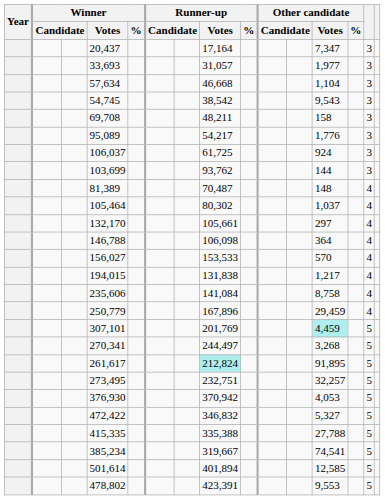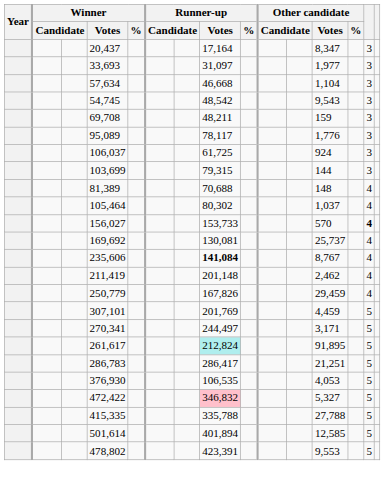(327, 48) 7,347 -> (327, 48) 8,347
(217, 65) 31,057 -> (217, 65) 31,097
(217, 100) 38,542 -> (217, 100) 48,542
(323, 118) 158 -> (323, 118) 159
(217, 135) 54,217 -> (217, 135) 78,117
(217, 170) 93,762 -> (217, 170) 79,315
(217, 188) 70,487 -> (217, 188) 70,688
- row: (108, 223)
- row: (108, 240)
(220, 258) 153,533 -> (220, 223) 153,733
(369, 258) normal -> (369, 223) bold
- row: (108, 275)
+ row: (108, 240)
(220, 293) normal -> (220, 258) bold
(327, 293) 8,758 -> (327, 258) 8,767
+ row: (107, 275)
(220, 310) 167,896 -> (220, 293) 167,826
(327, 328) paleturquoise background -> (327, 310) no background
(327, 345) 3,268 -> (327, 328) 3,171
- row: (108, 380)
+ row: (108, 363)
(220, 398) 370,942 -> (220, 380) 106,535
(220, 415) no background -> (220, 398) pink background
(220, 433) 335,388 -> (220, 415) 335,788
- row: (108, 450)
